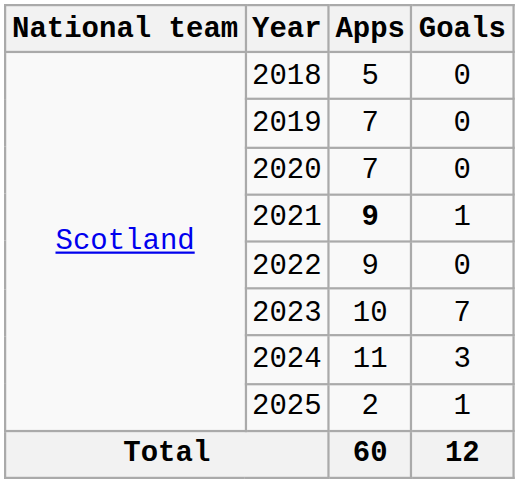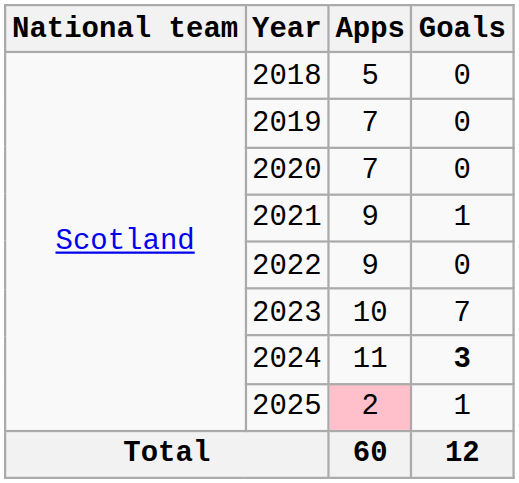(370, 218) bold -> (370, 218) normal
(462, 359) normal -> (462, 359) bold
(370, 407) no background -> (370, 407) pink background
